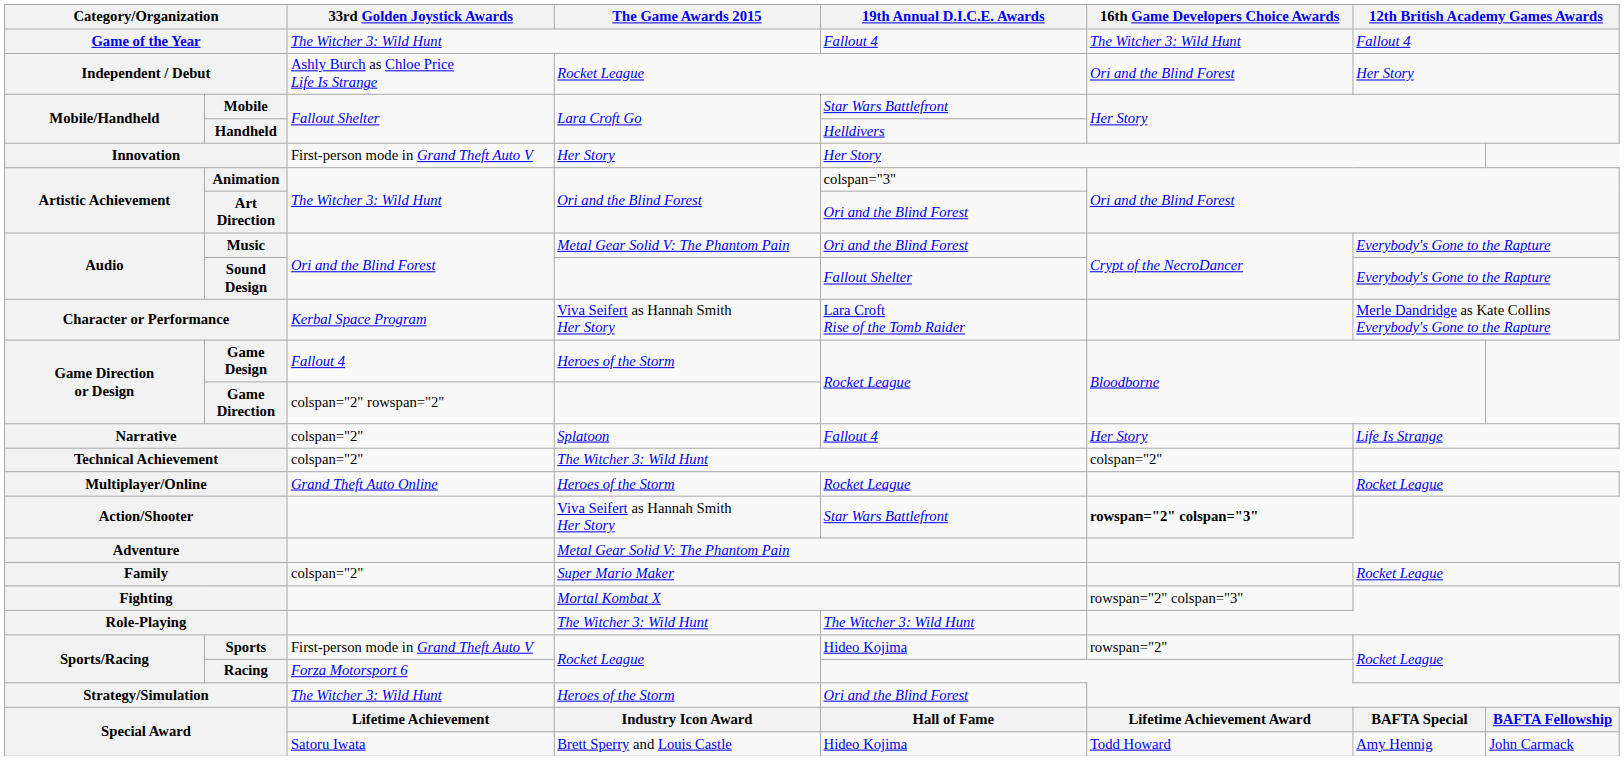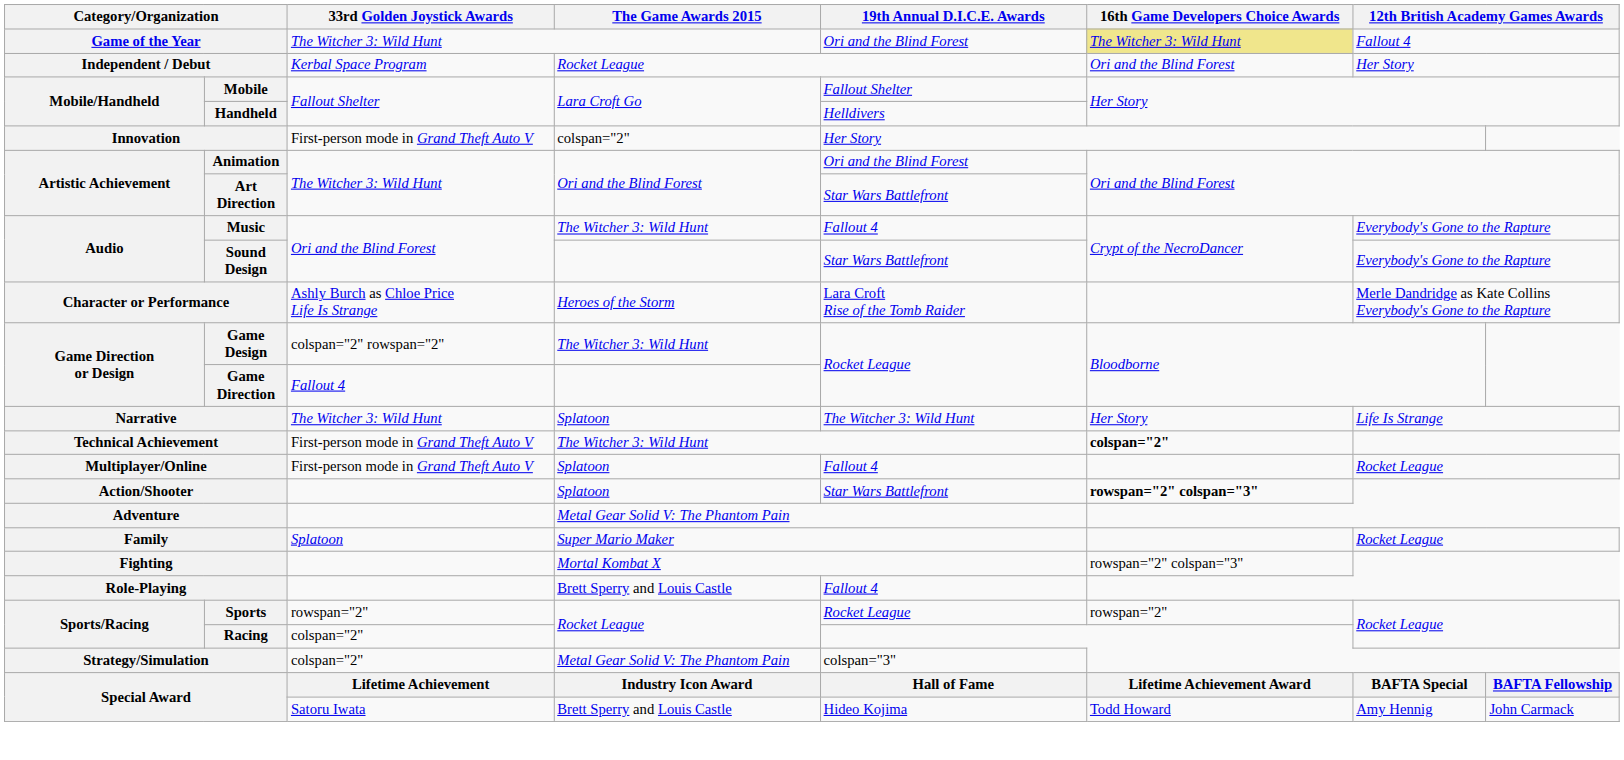(851, 40) Fallout 4 -> (896, 40) Ori and the Blind Forest
(1165, 40) no background -> (1165, 40) khaki background
(372, 73) Ashly Burch as Chloe Price Life Is Strange -> (359, 65) Kerbal Space Program
(886, 106) Star Wars Battlefront -> (868, 89) Fallout Shelter
(586, 155) Her Story -> (593, 137) colspan="2"
(860, 179) colspan="3" -> (896, 161) Ori and the Blind Forest
(896, 212) Ori and the Blind Forest -> (886, 194) Star Wars Battlefront
(673, 245) Metal Gear Solid V: The Phantom Pain -> (633, 227) The Witcher 3: Wild Hunt
(896, 245) Ori and the Blind Forest -> (851, 227) Fallout 4
(868, 277) Fallout Shelter -> (886, 260) Star Wars Battlefront
(359, 319) Kerbal Space Program -> (372, 302) Ashly Burch as Chloe Price Life Is Strange
(644, 319) Viva Seifert as Hannah Smith Her Story -> (616, 302) Heroes of the Storm
(318, 361) Fallout 4 -> (368, 343) colspan="2" rowspan="2"
(616, 361) Heroes of the Storm -> (633, 343) The Witcher 3: Wild Hunt
(368, 402) colspan="2" rowspan="2" -> (318, 385) Fallout 4
(327, 435) colspan="2" -> (366, 418) The Witcher 3: Wild Hunt
(851, 435) Fallout 4 -> (899, 418) The Witcher 3: Wild Hunt
(327, 459) colspan="2" -> (412, 442) First-person mode in Grand Theft Auto V
(1126, 459) normal -> (1130, 442) bold
(364, 484) Grand Theft Auto Online -> (412, 466) First-person mode in Grand Theft Auto V
(616, 484) Heroes of the Storm -> (583, 466) Splatoon
(867, 484) Rocket League -> (851, 466) Fallout 4
(644, 516) Viva Seifert as Hannah Smith Her Story -> (583, 490) Splatoon
(327, 574) colspan="2" -> (317, 539) Splatoon
(633, 622) The Witcher 3: Wild Hunt -> (645, 587) Brett Sperry and Louis Castle
(899, 622) The Witcher 3: Wild Hunt -> (851, 587) Fallout 4
(412, 646) First-person mode in Grand Theft Auto V -> (330, 612) rowspan="2"
(865, 646) Hideo Kojima -> (867, 612) Rocket League
(349, 670) Forza Motorsport 6 -> (327, 636) colspan="2"
(366, 695) The Witcher 3: Wild Hunt -> (327, 660) colspan="2"
(616, 695) Heroes of the Storm -> (673, 660) Metal Gear Solid V: The Phantom Pain
(896, 695) Ori and the Blind Forest -> (860, 660) colspan="3"
